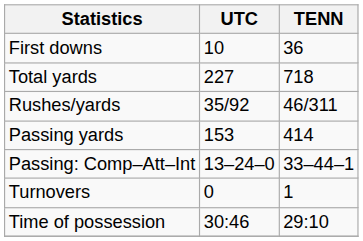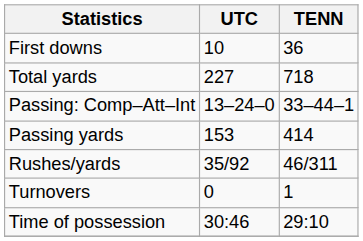rows swapped: (65, 105) <-> (102, 163)
